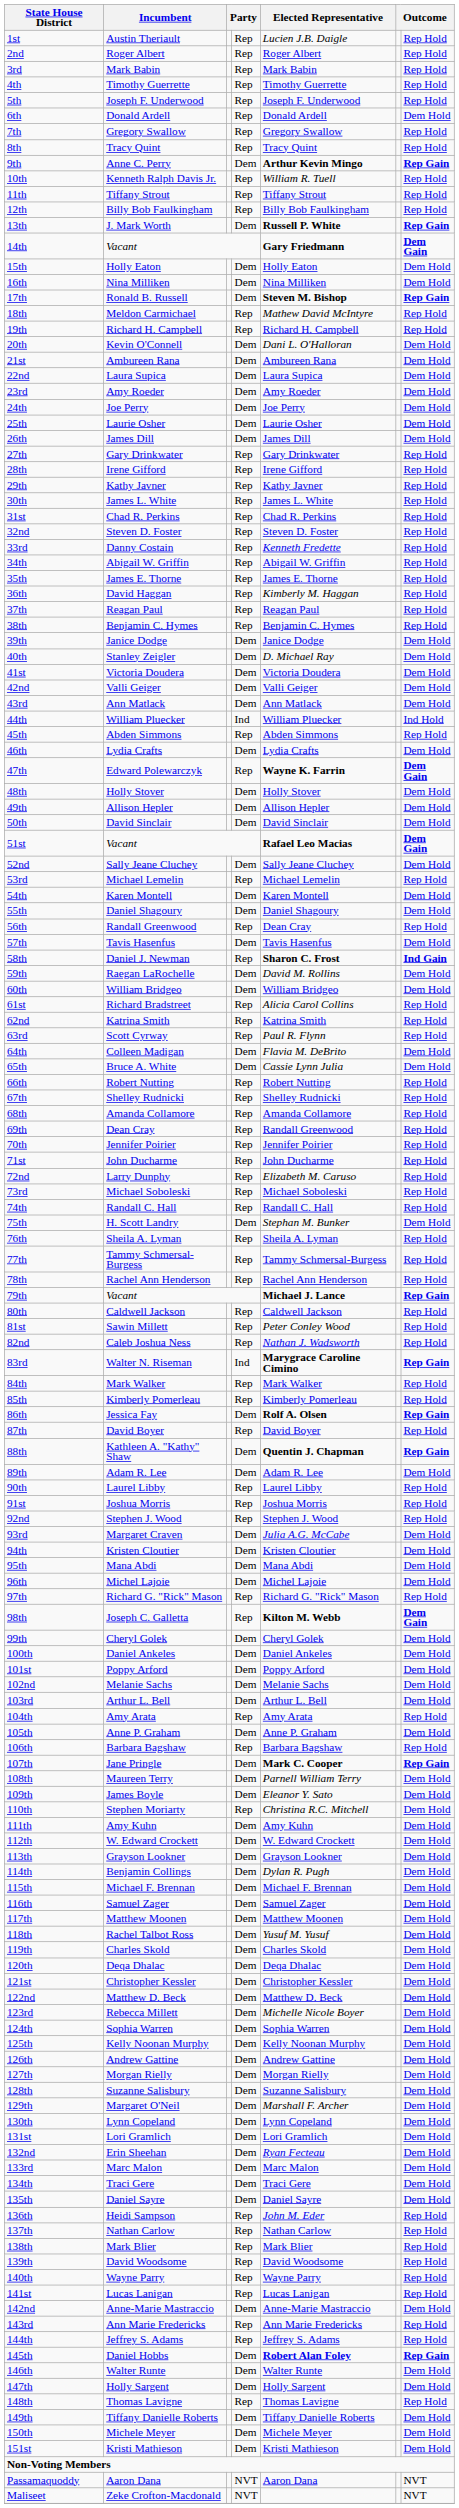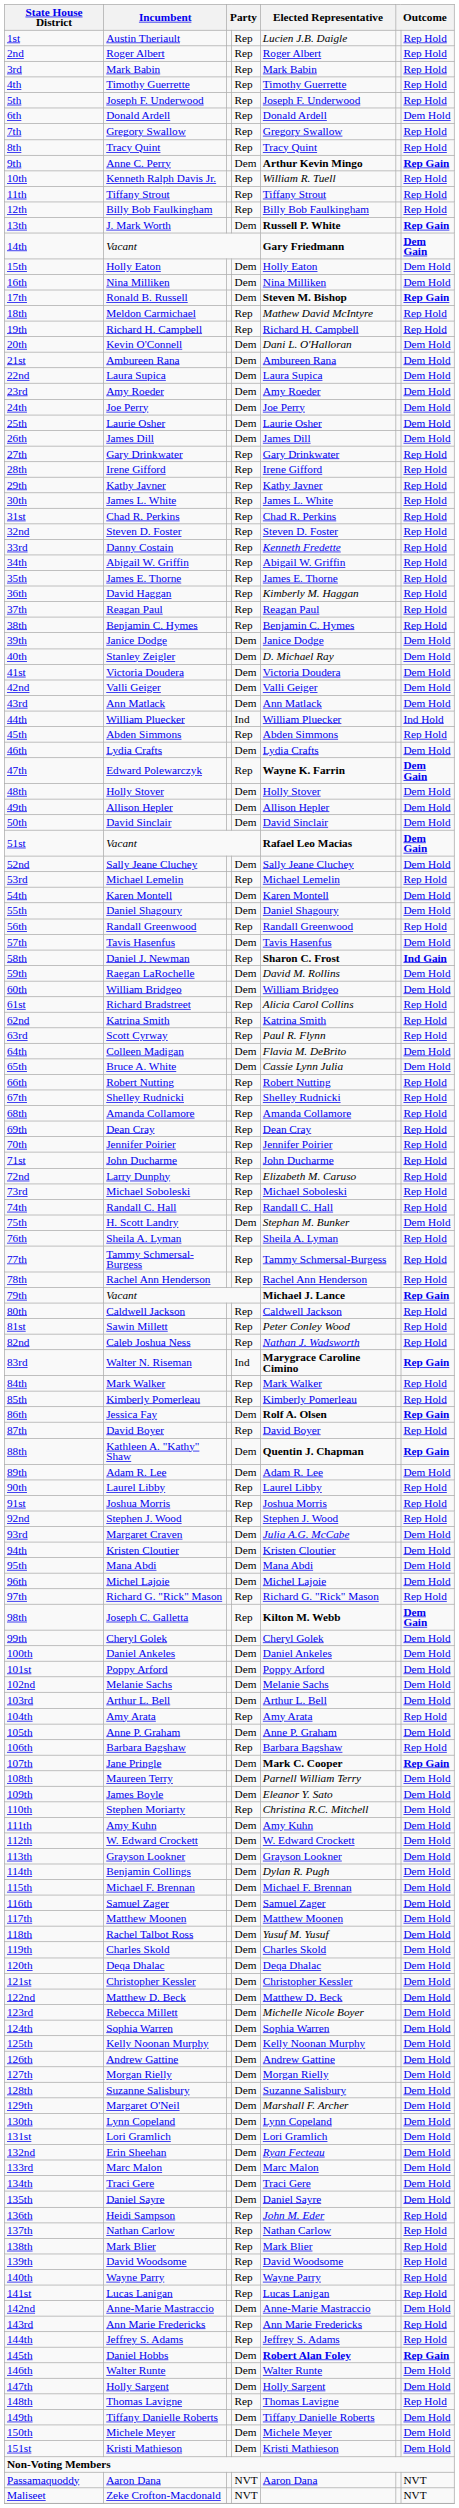(287, 926) Dean Cray -> (308, 926) Randall Greenwood
(308, 1129) Randall Greenwood -> (287, 1129) Dean Cray
